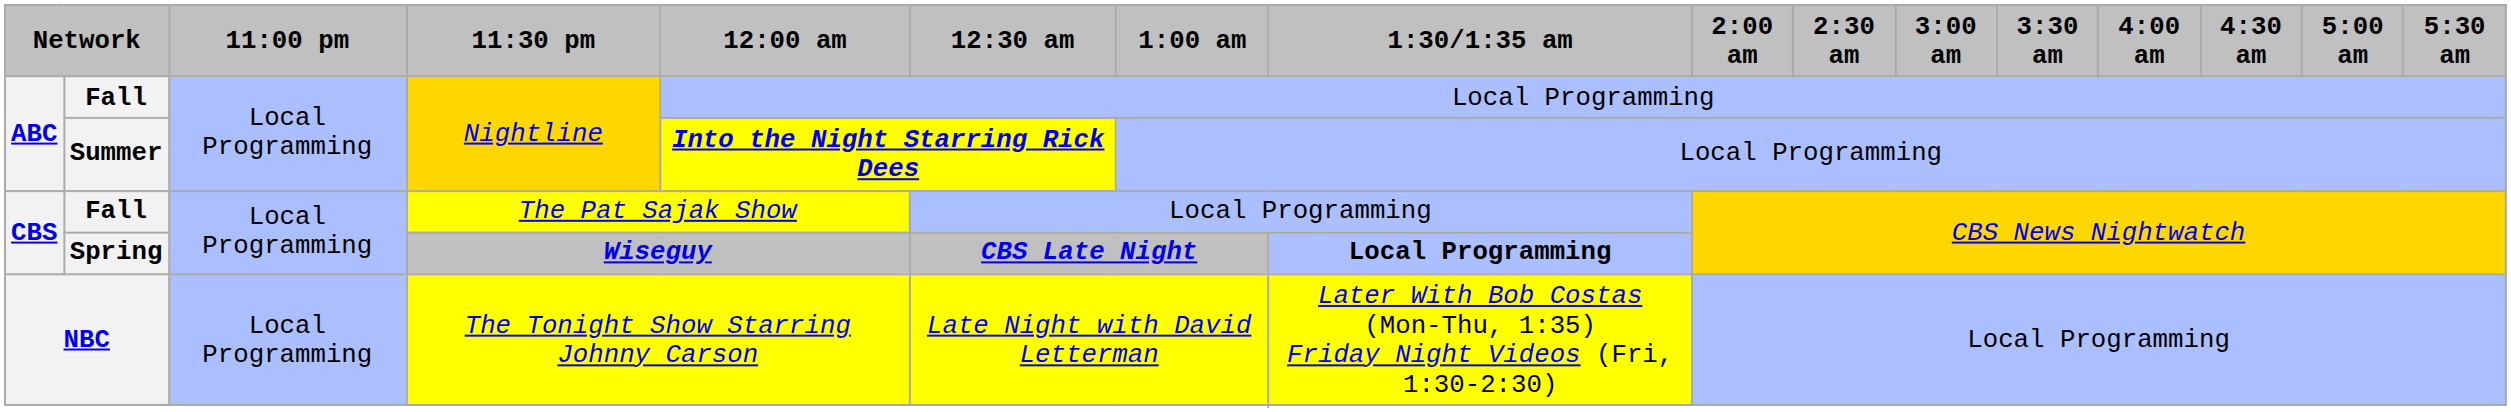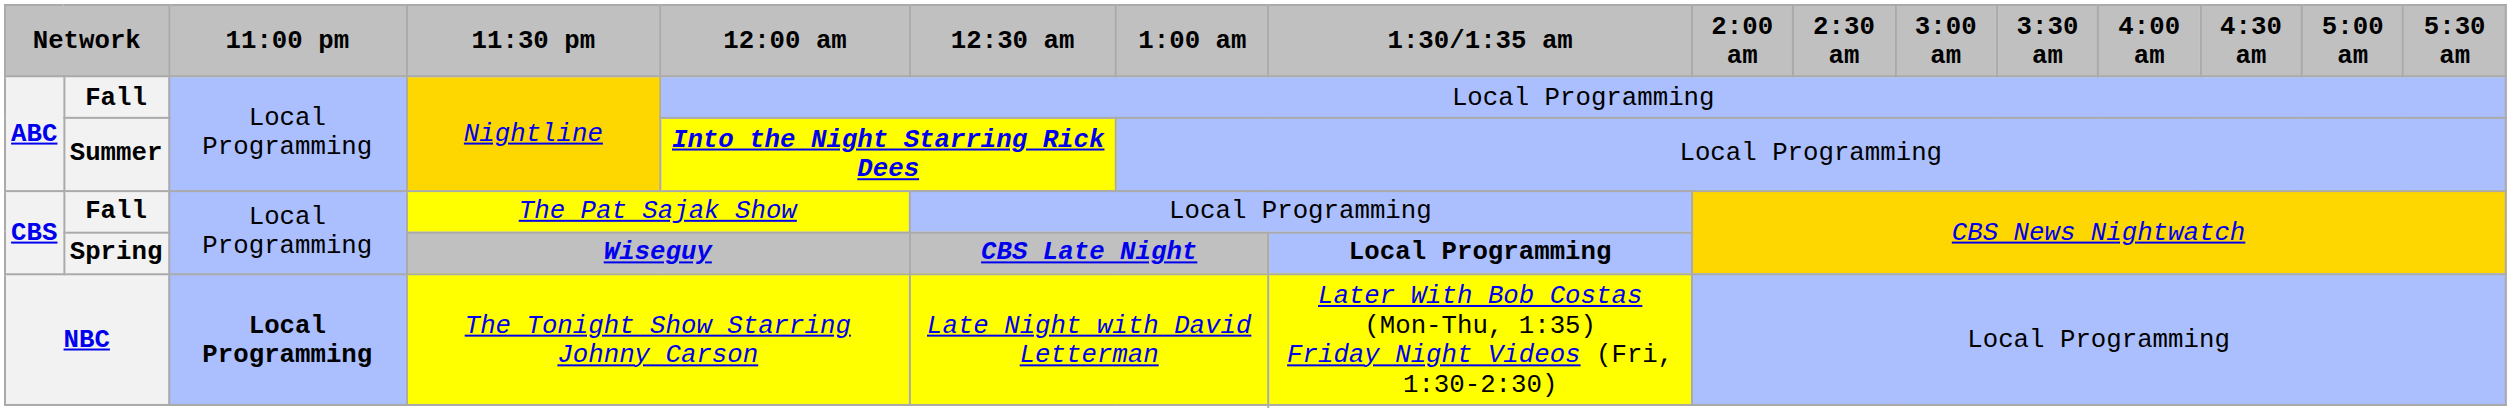(287, 340) normal -> (287, 340) bold
